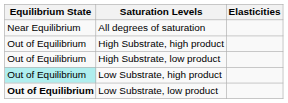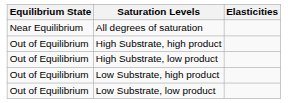(47, 75) paleturquoise background -> (49, 75) no background
(50, 91) bold -> (49, 91) normal
